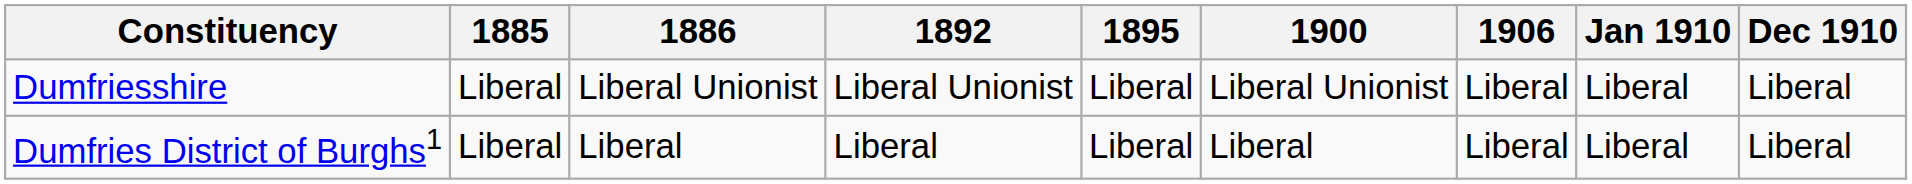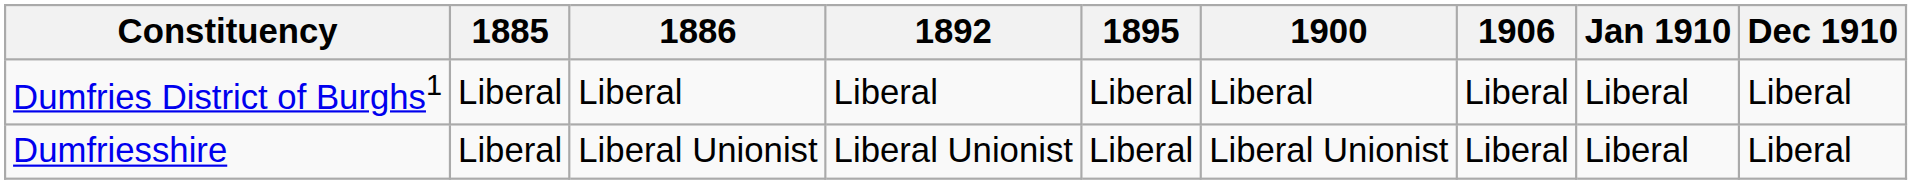rows swapped: (228, 146) <-> (120, 87)
